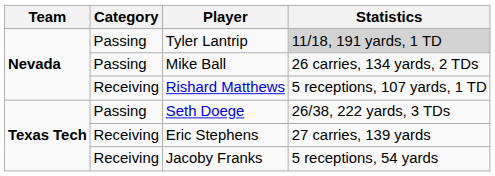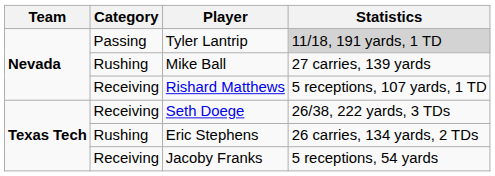(120, 64) Passing -> (121, 64) Rushing
(385, 64) 26 carries, 134 yards, 2 TDs -> (361, 64) 27 carries, 139 yards
(120, 111) Passing -> (126, 111) Receiving
(126, 135) Receiving -> (121, 135) Rushing
(361, 135) 27 carries, 139 yards -> (385, 135) 26 carries, 134 yards, 2 TDs
